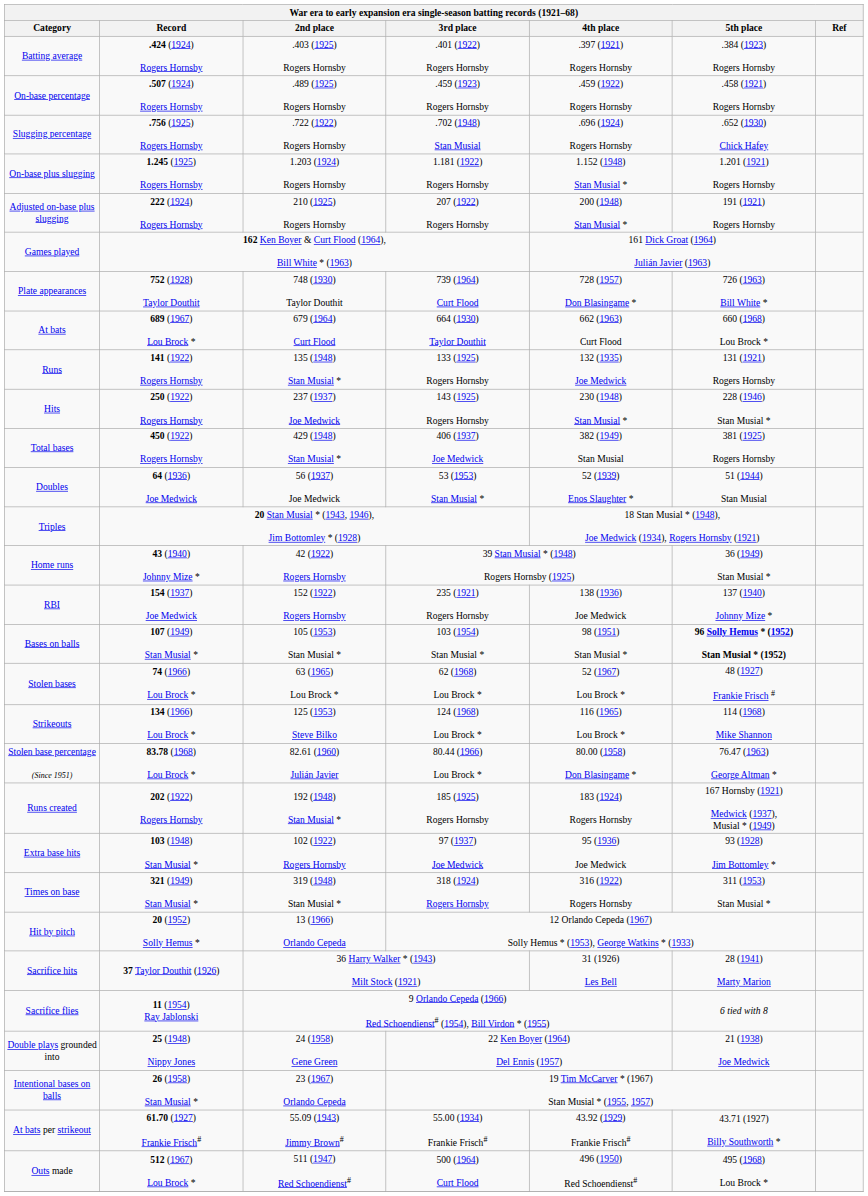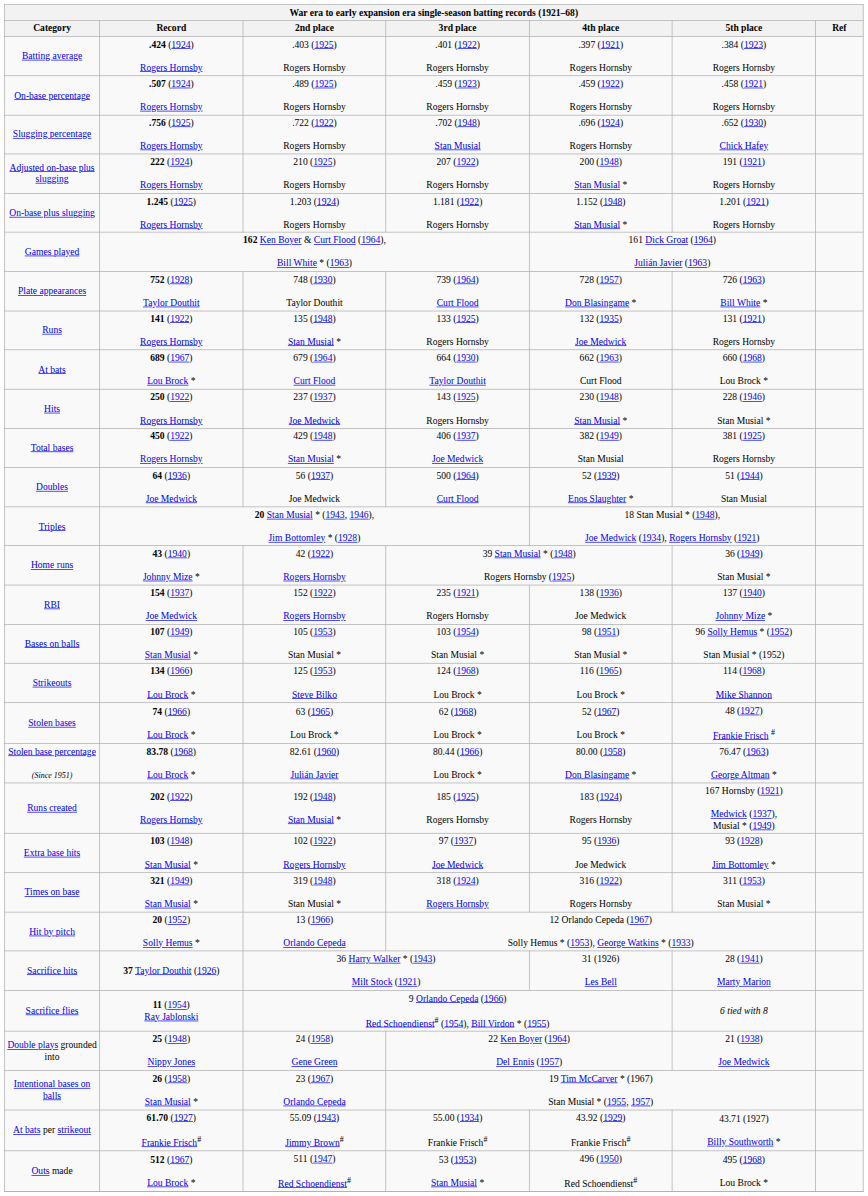rows swapped: (52, 173) <-> (52, 213)
rows swapped: (52, 330) <-> (52, 369)
(458, 487) 53 (1953) Stan Musial * -> (458, 487) 500 (1964) Curt Flood
(744, 644) bold -> (744, 644) normal
rows swapped: (52, 724) <-> (52, 684)
(458, 1171) 500 (1964) Curt Flood -> (458, 1171) 53 (1953) Stan Musial *
